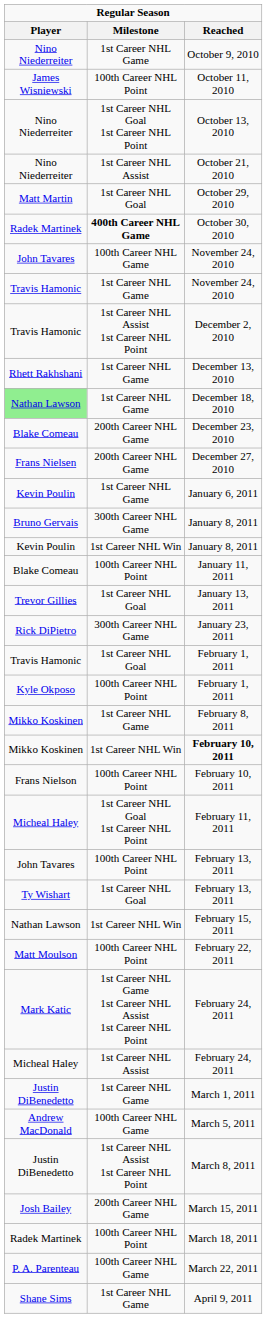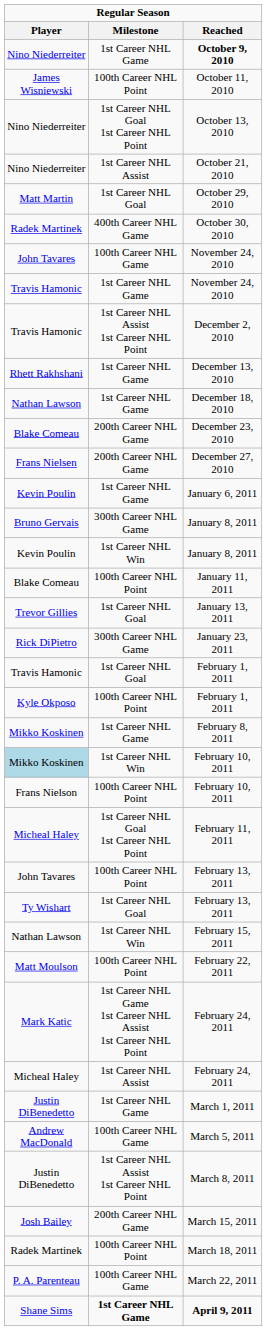(223, 54) normal -> (222, 54) bold
(136, 228) bold -> (136, 228) normal
(46, 403) lightgreen background -> (46, 403) no background
(46, 750) no background -> (46, 762) lightblue background
(223, 750) bold -> (222, 762) normal
(136, 1298) normal -> (136, 1310) bold
(223, 1298) normal -> (222, 1310) bold
